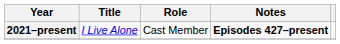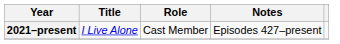(271, 30) bold -> (267, 30) normal
